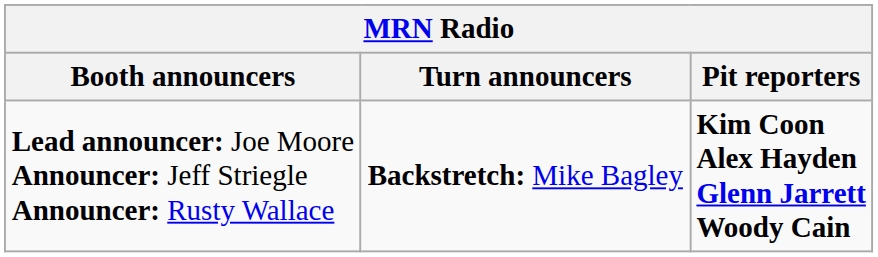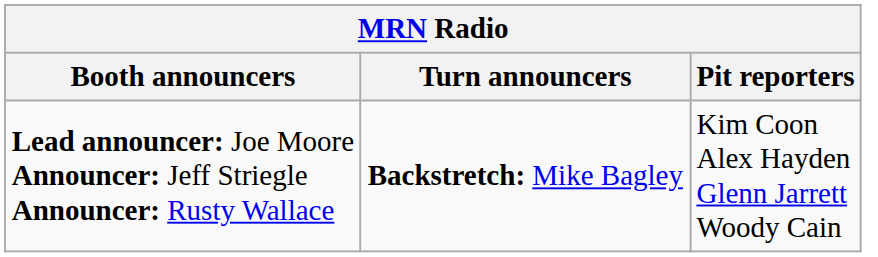(781, 175) bold -> (773, 175) normal
